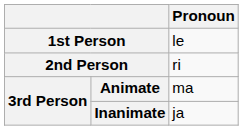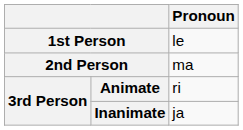(177, 64) ri -> (183, 64) ma
(183, 88) ma -> (177, 88) ri
